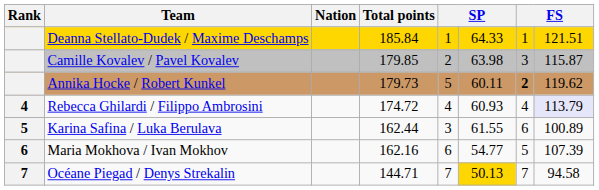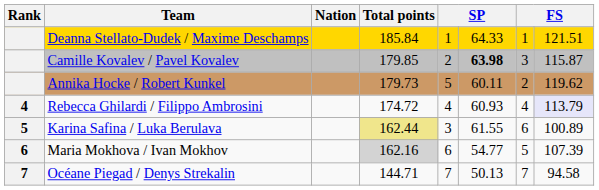(487, 60) normal -> (487, 60) bold
(525, 83) bold -> (525, 83) normal
(399, 128) no background -> (399, 128) khaki background
(399, 151) no background -> (399, 151) lightgrey background
(487, 173) gold background -> (487, 173) no background
